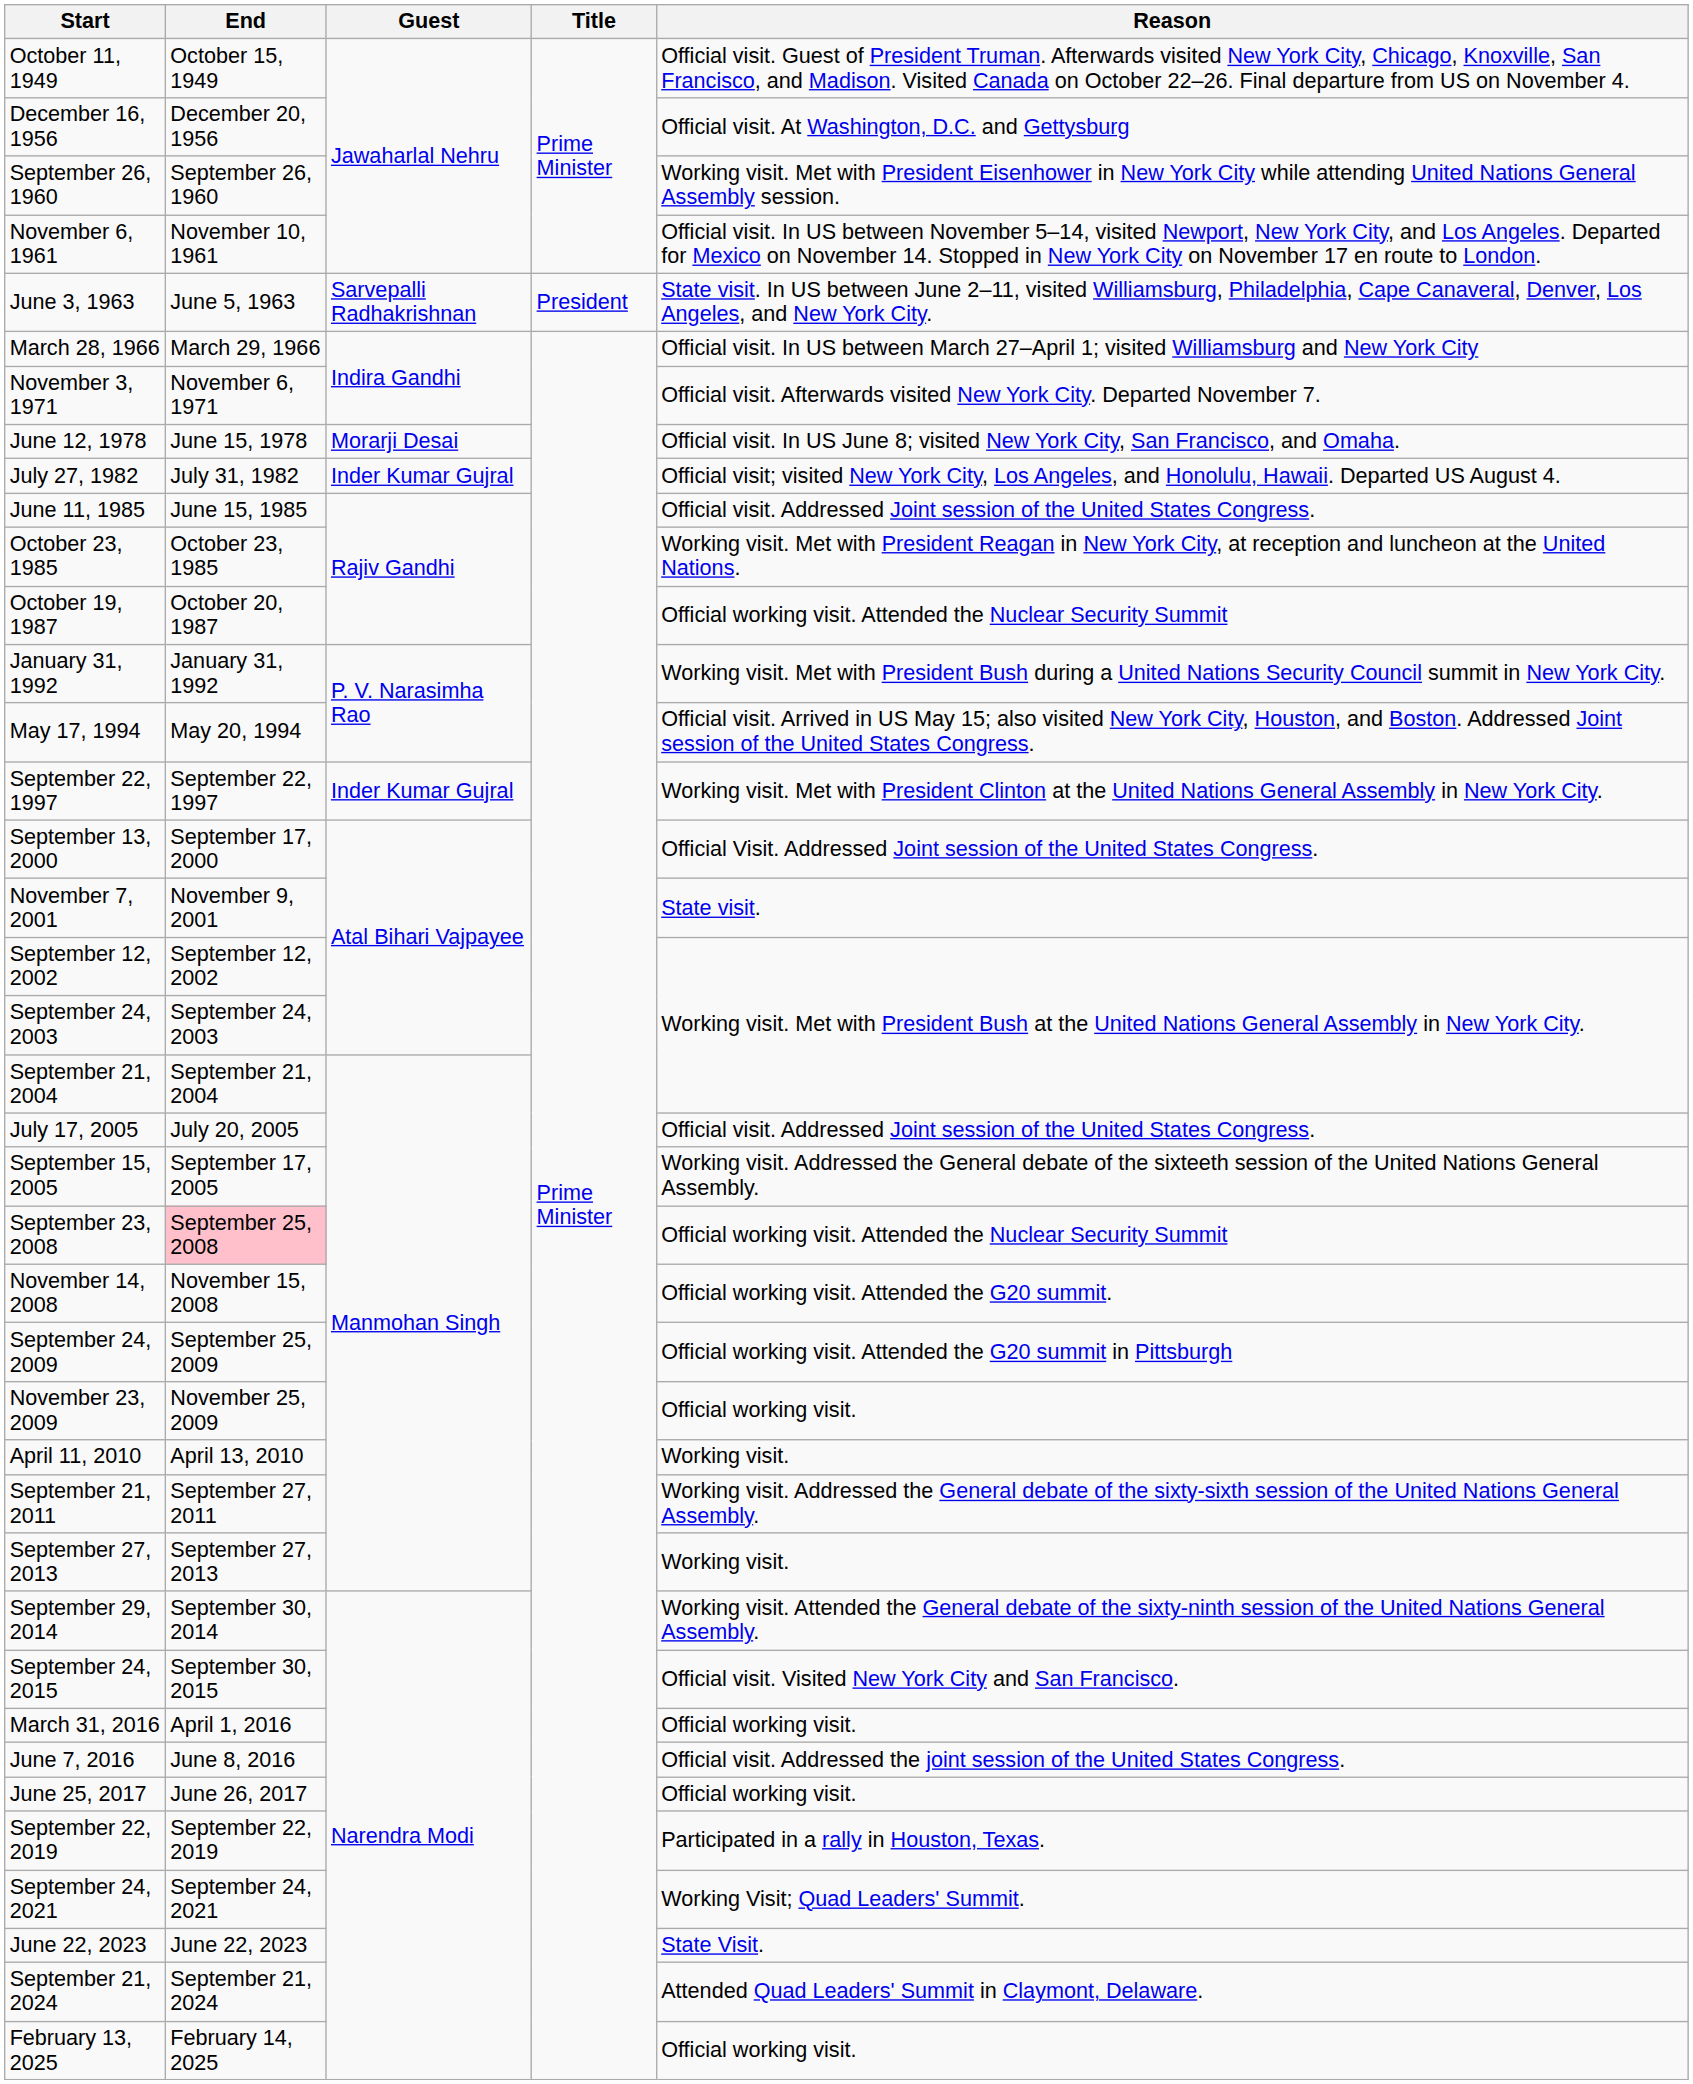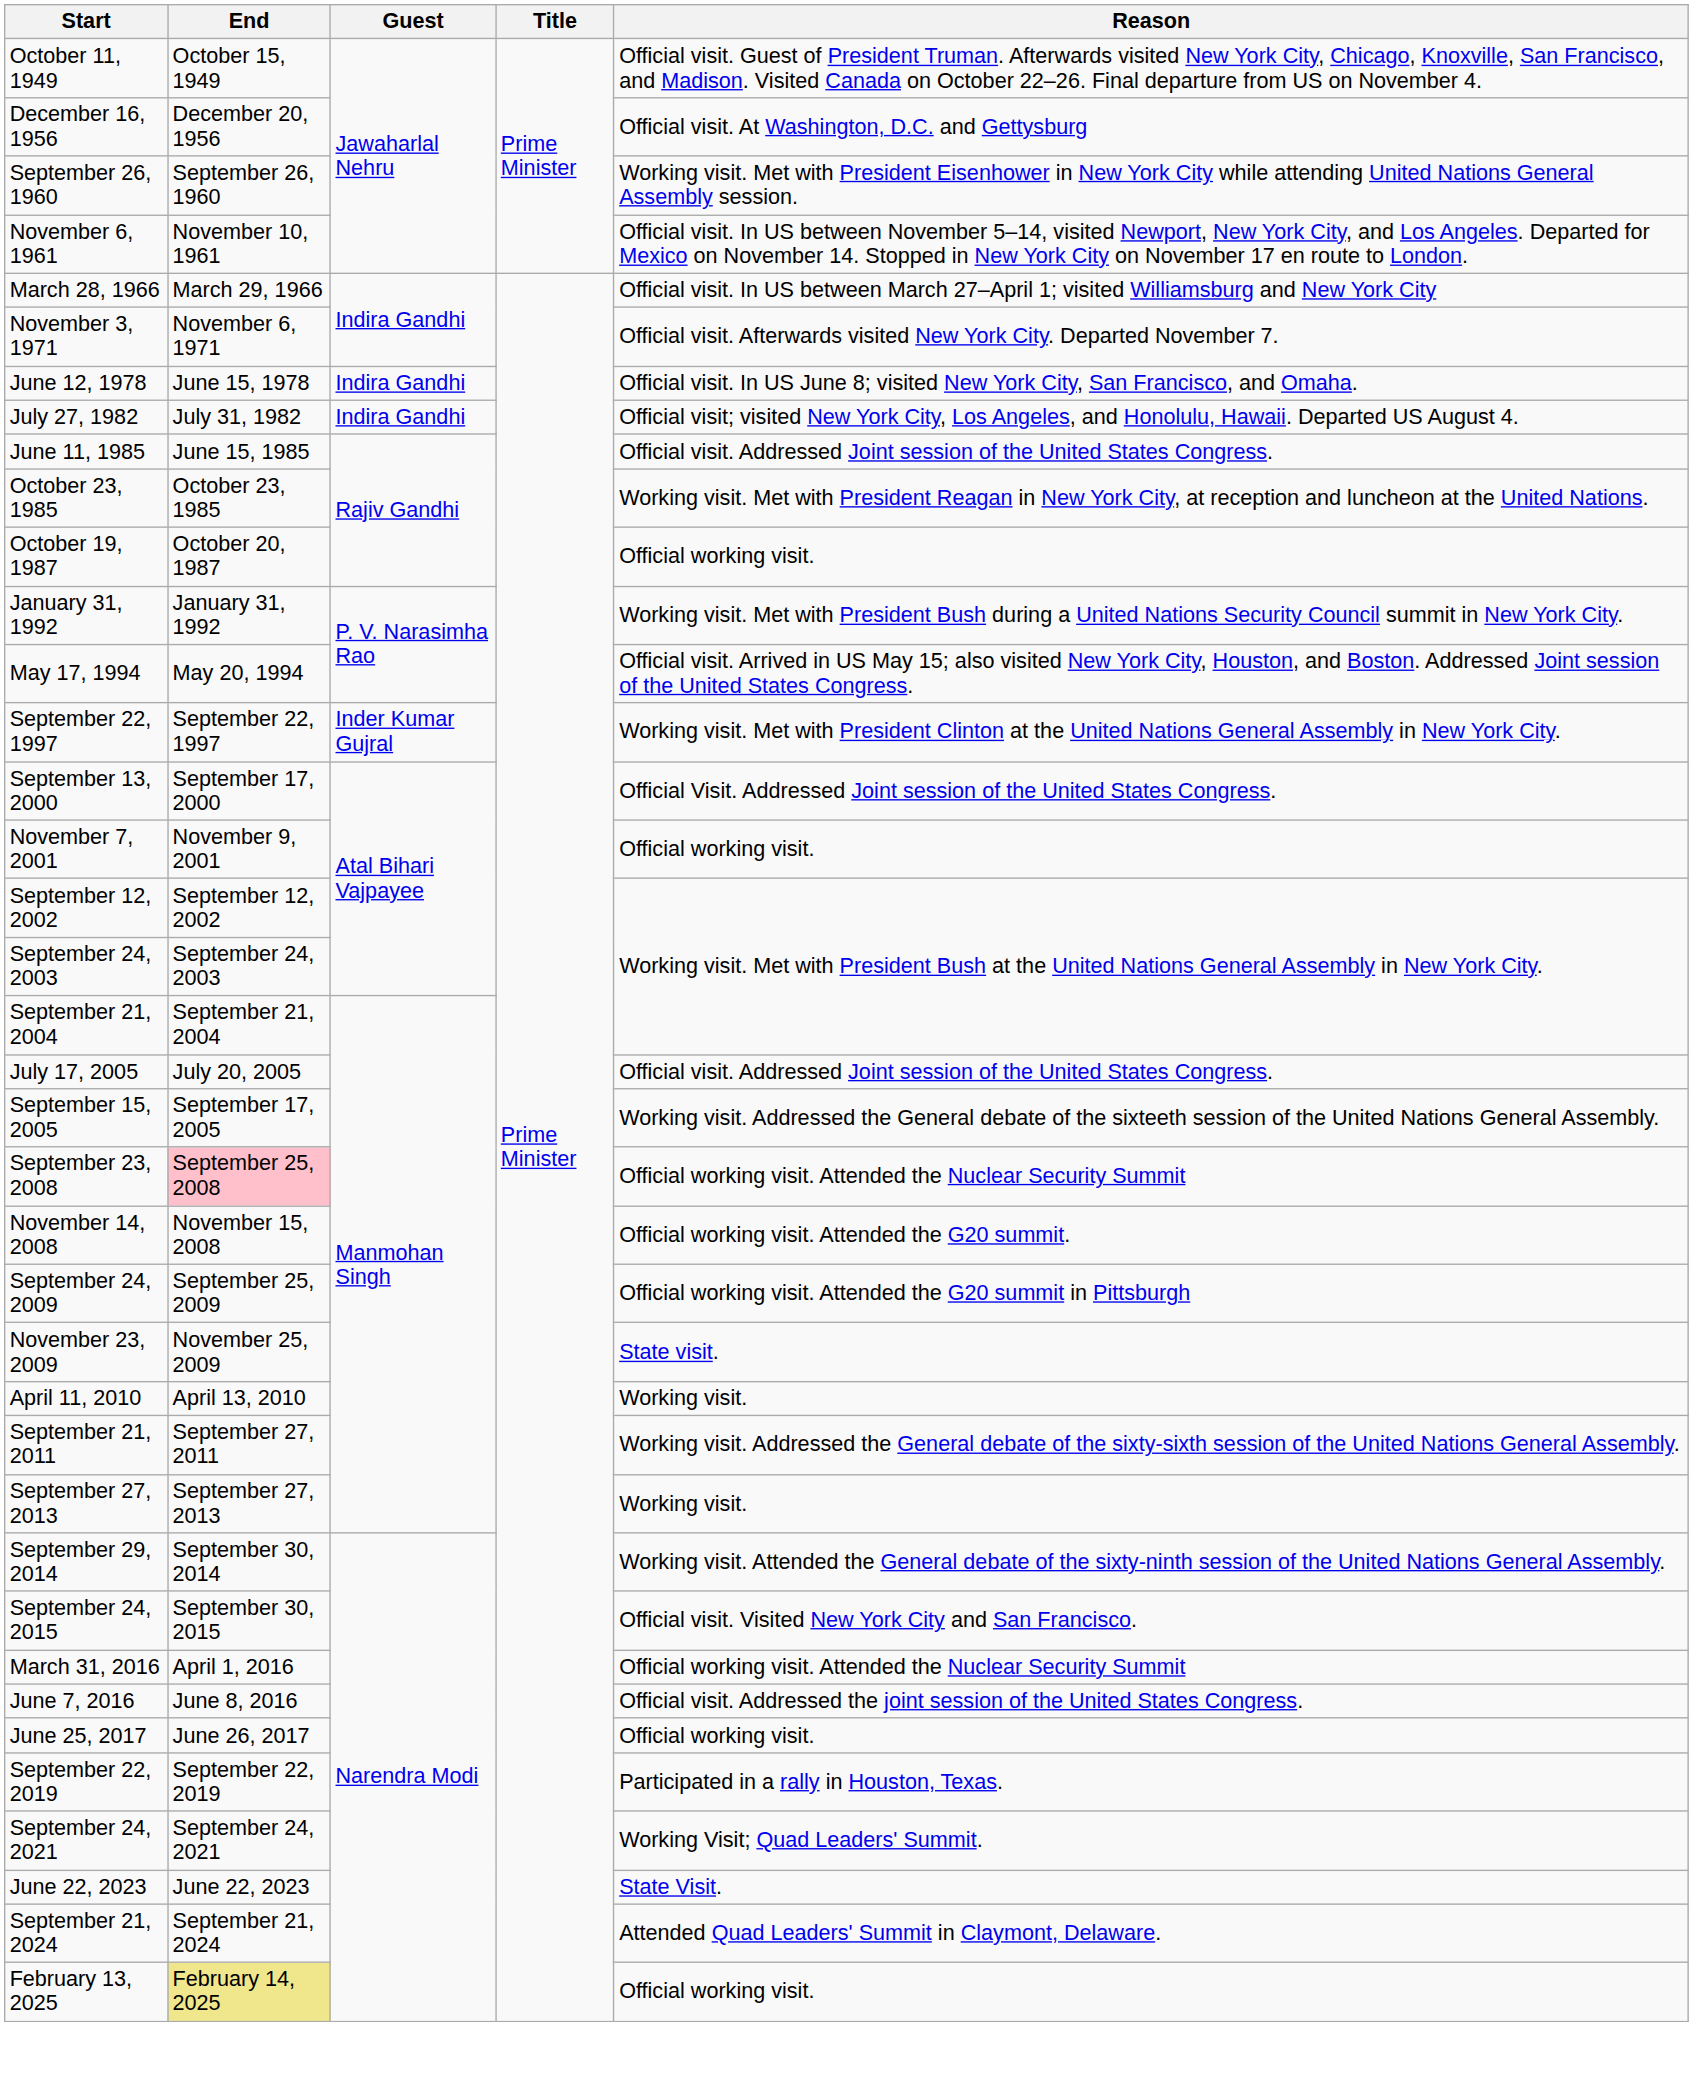- row: (72, 302)
(395, 441) Morarji Desai -> (400, 382) Indira Gandhi
(422, 475) Inder Kumar Gujral -> (400, 417) Indira Gandhi
(944, 614) Official working visit. Attended the Nuclear Security Summit -> (717, 556) Official working visit.
(711, 907) State visit. -> (717, 849) Official working visit.
(759, 1410) Official working visit. -> (669, 1351) State visit.
(759, 1725) Official working visit. -> (902, 1666) Official working visit. Attended the Nuclear Security Summit
(232, 2050) no background -> (234, 1991) khaki background
